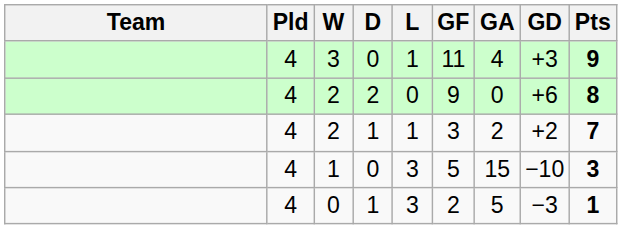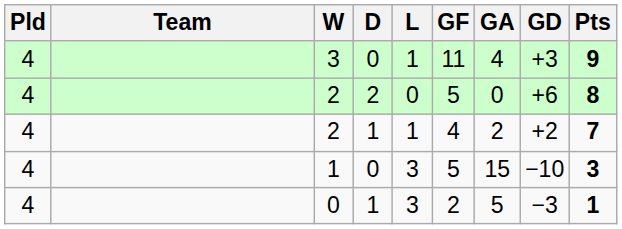columns swapped: (136, 22) <-> (291, 22)
(453, 95) 9 -> (453, 95) 5
(453, 132) 3 -> (453, 132) 4
